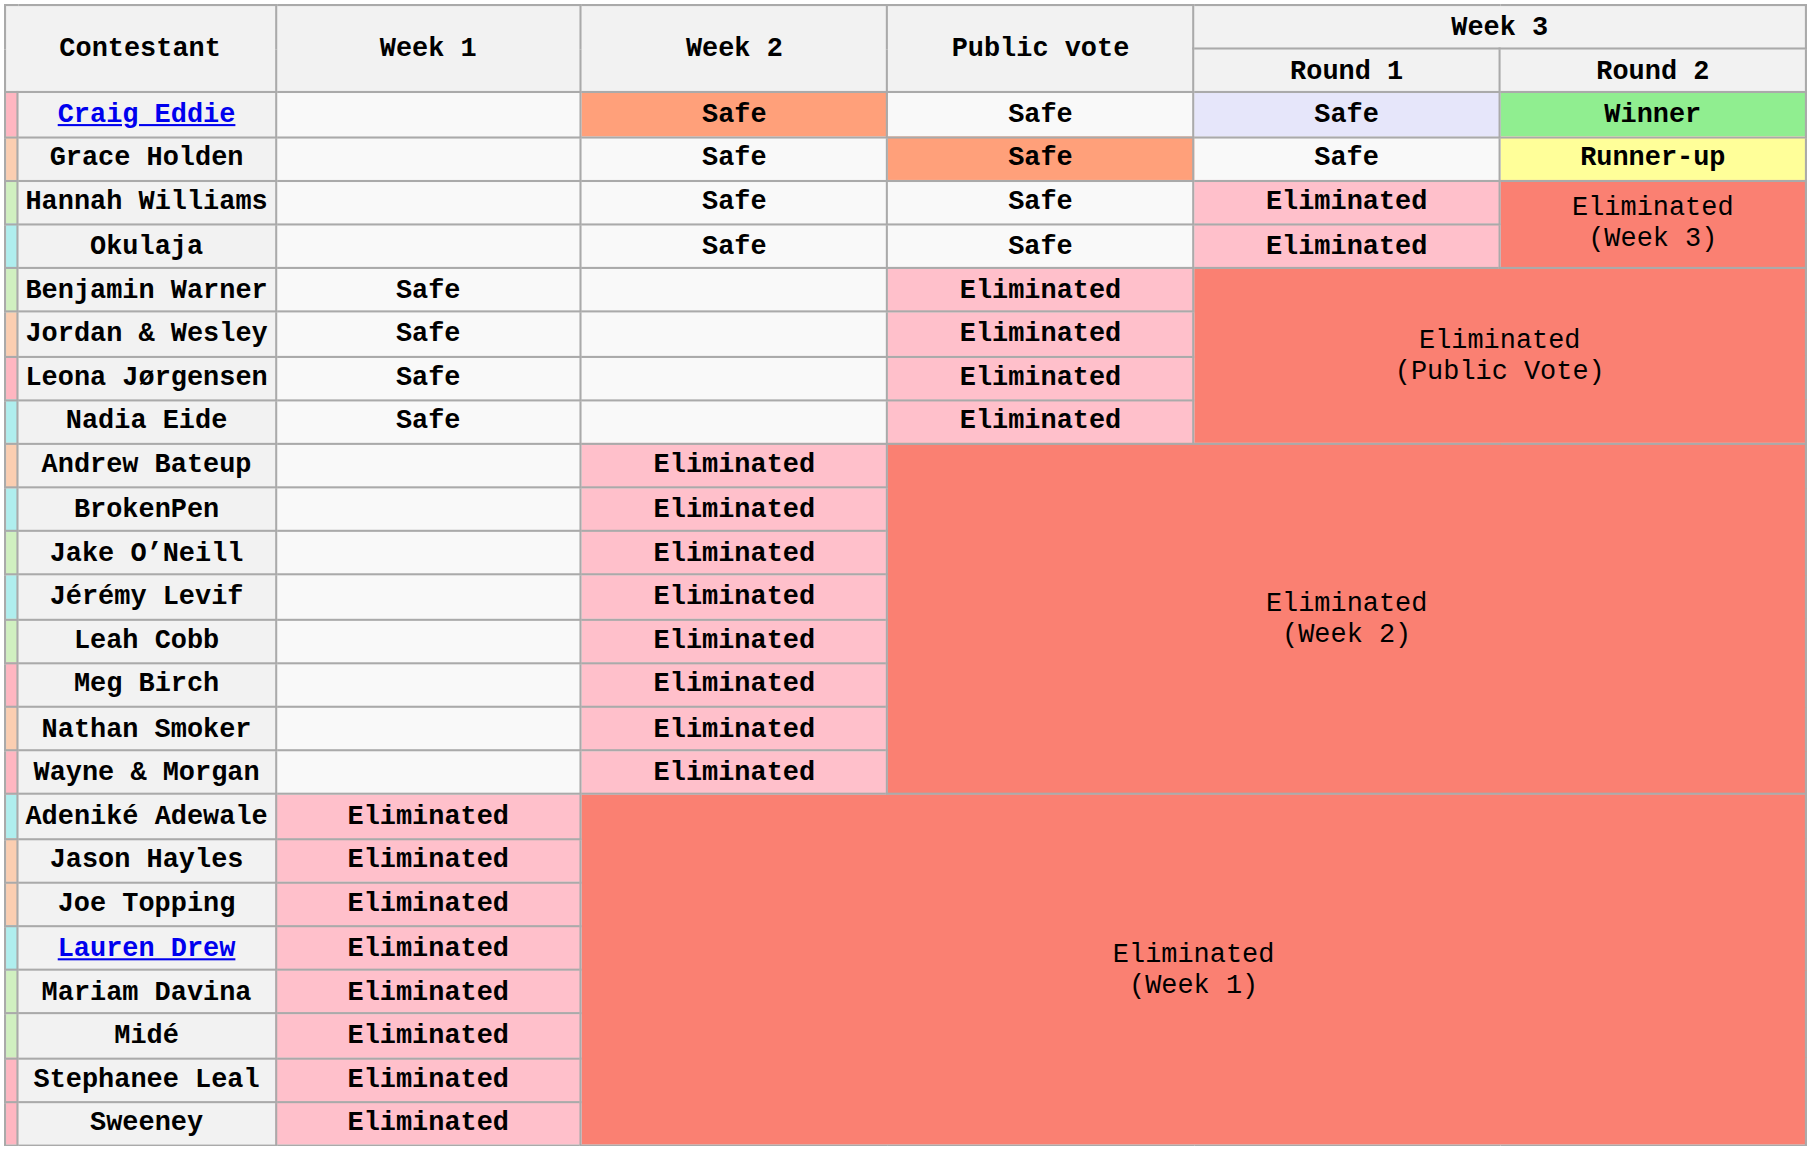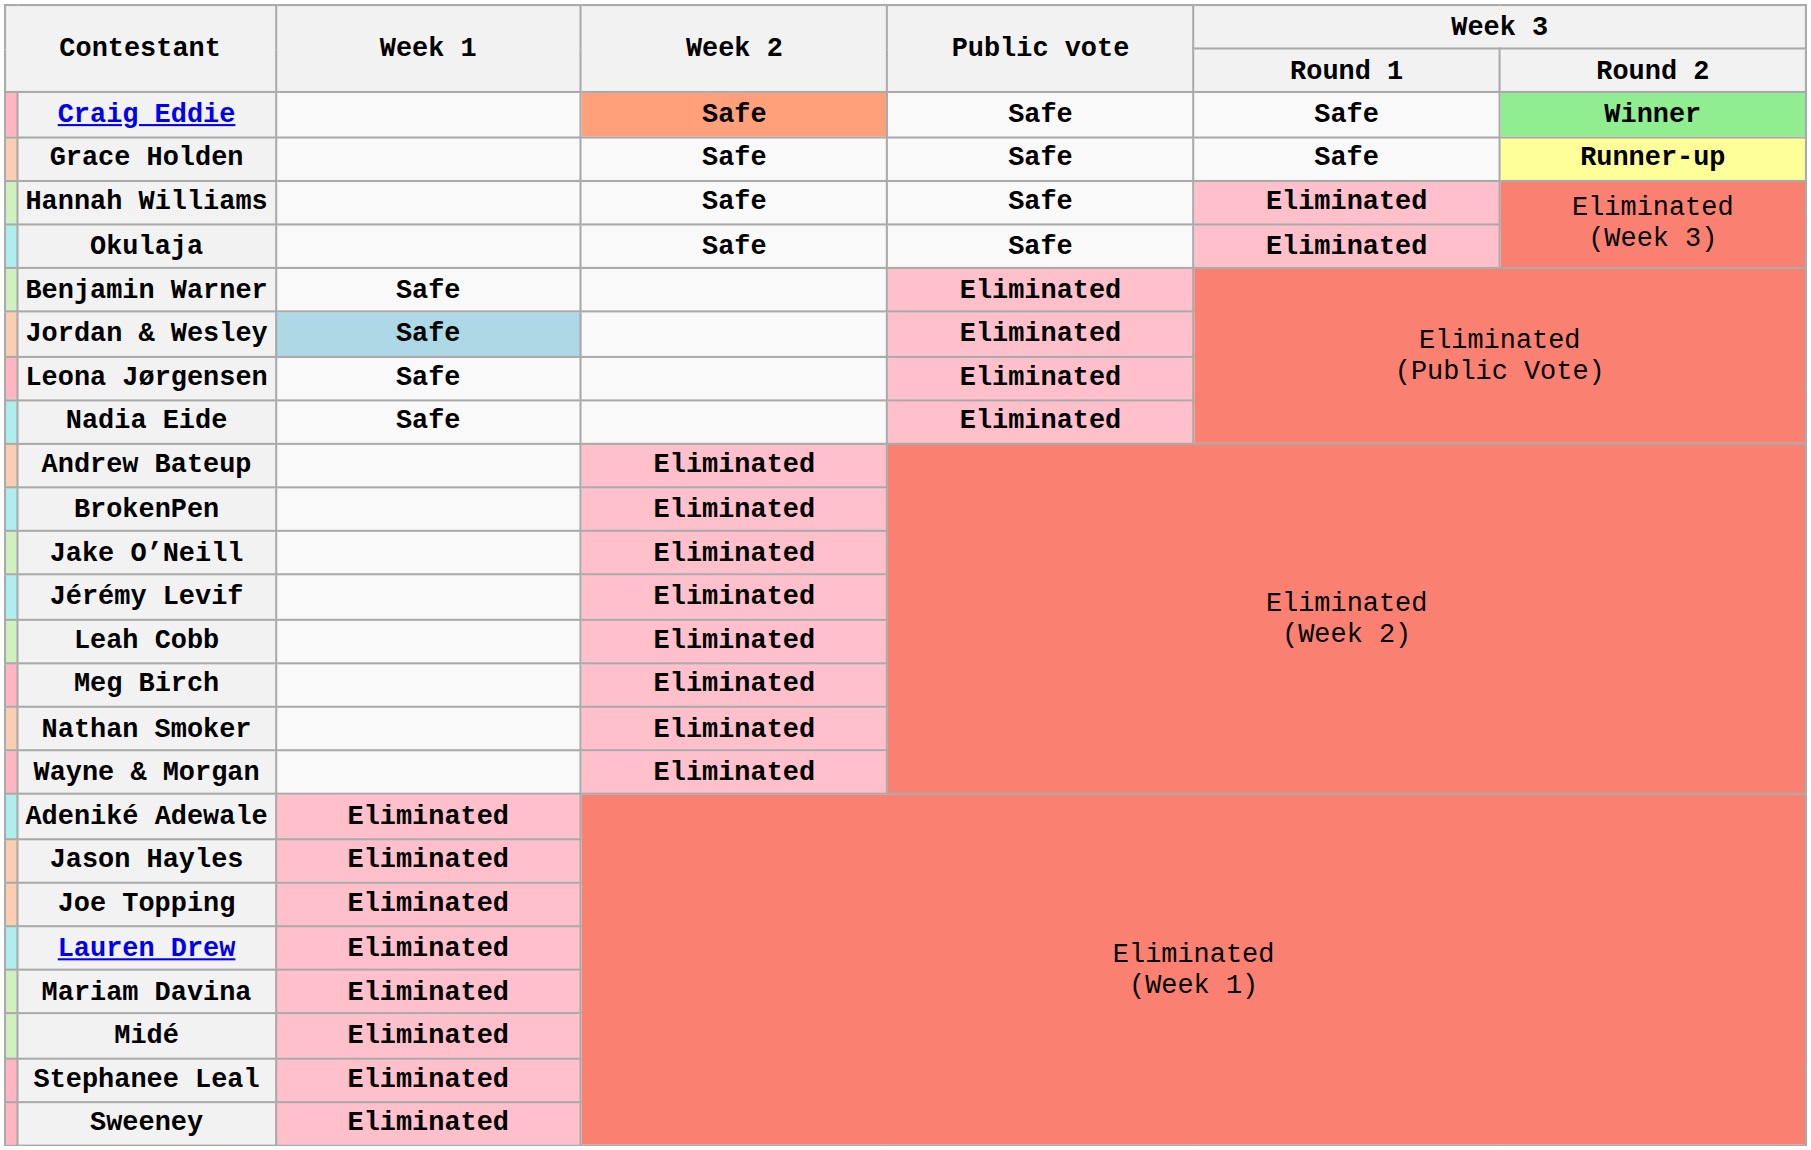(1347, 115) lavender background -> (1347, 115) no background
(1040, 159) lightsalmon background -> (1040, 159) no background
(428, 334) no background -> (428, 334) lightblue background
